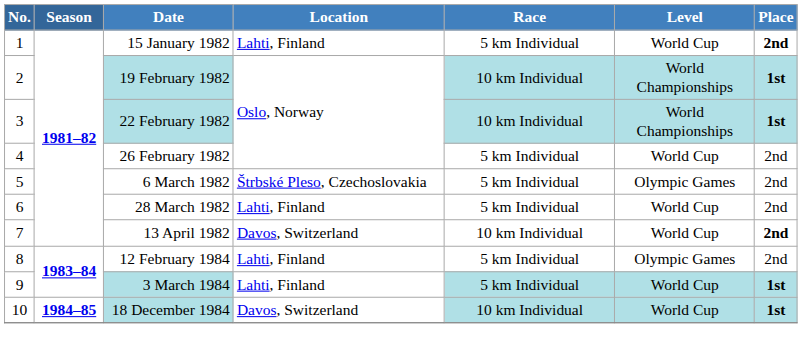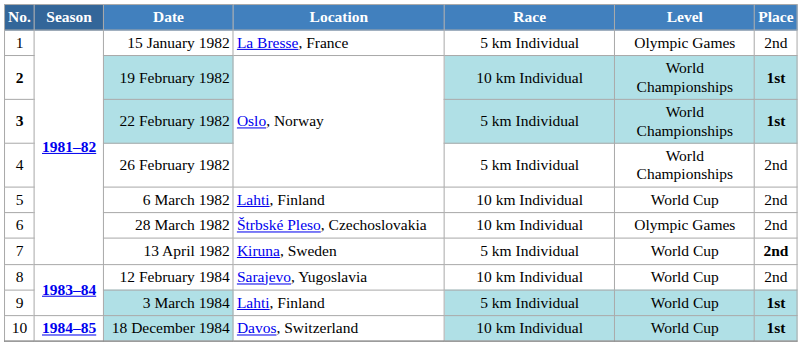(281, 43) Lahti, Finland -> (293, 43) La Bresse, France
(685, 43) World Cup -> (685, 43) Olympic Games
(776, 43) bold -> (776, 43) normal
(20, 77) normal -> (20, 77) bold
(20, 121) normal -> (20, 121) bold
(530, 121) 10 km Individual -> (530, 121) 5 km Individual
(685, 156) World Cup -> (685, 165) World Championships
(332, 182) Štrbské Pleso, Czechoslovakia -> (281, 200) Lahti, Finland
(530, 182) 5 km Individual -> (530, 200) 10 km Individual
(685, 182) Olympic Games -> (685, 200) World Cup
(281, 207) Lahti, Finland -> (332, 225) Štrbské Pleso, Czechoslovakia
(530, 207) 5 km Individual -> (530, 225) 10 km Individual
(685, 207) World Cup -> (685, 225) Olympic Games
(298, 233) Davos, Switzerland -> (287, 251) Kiruna, Sweden
(530, 233) 10 km Individual -> (530, 251) 5 km Individual
(281, 258) Lahti, Finland -> (302, 277) Sarajevo, Yugoslavia
(530, 258) 5 km Individual -> (530, 277) 10 km Individual
(685, 258) Olympic Games -> (685, 277) World Cup
